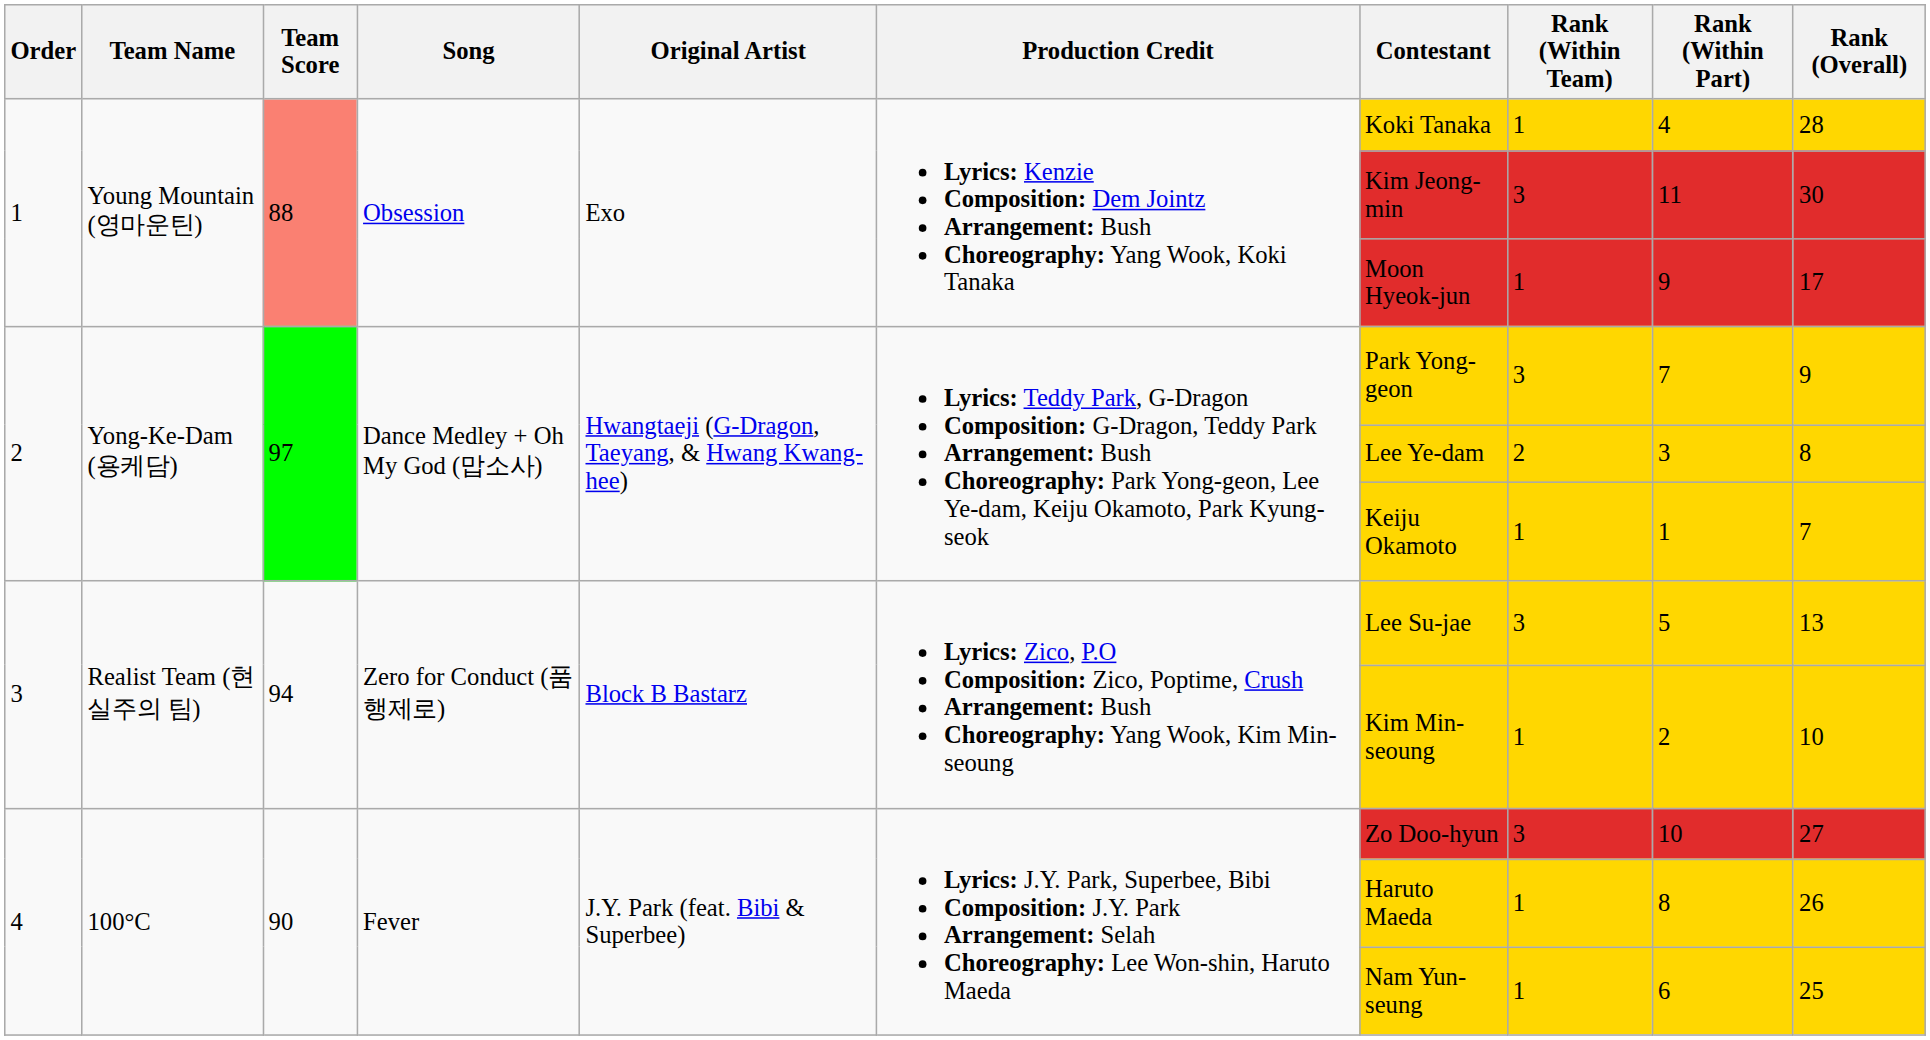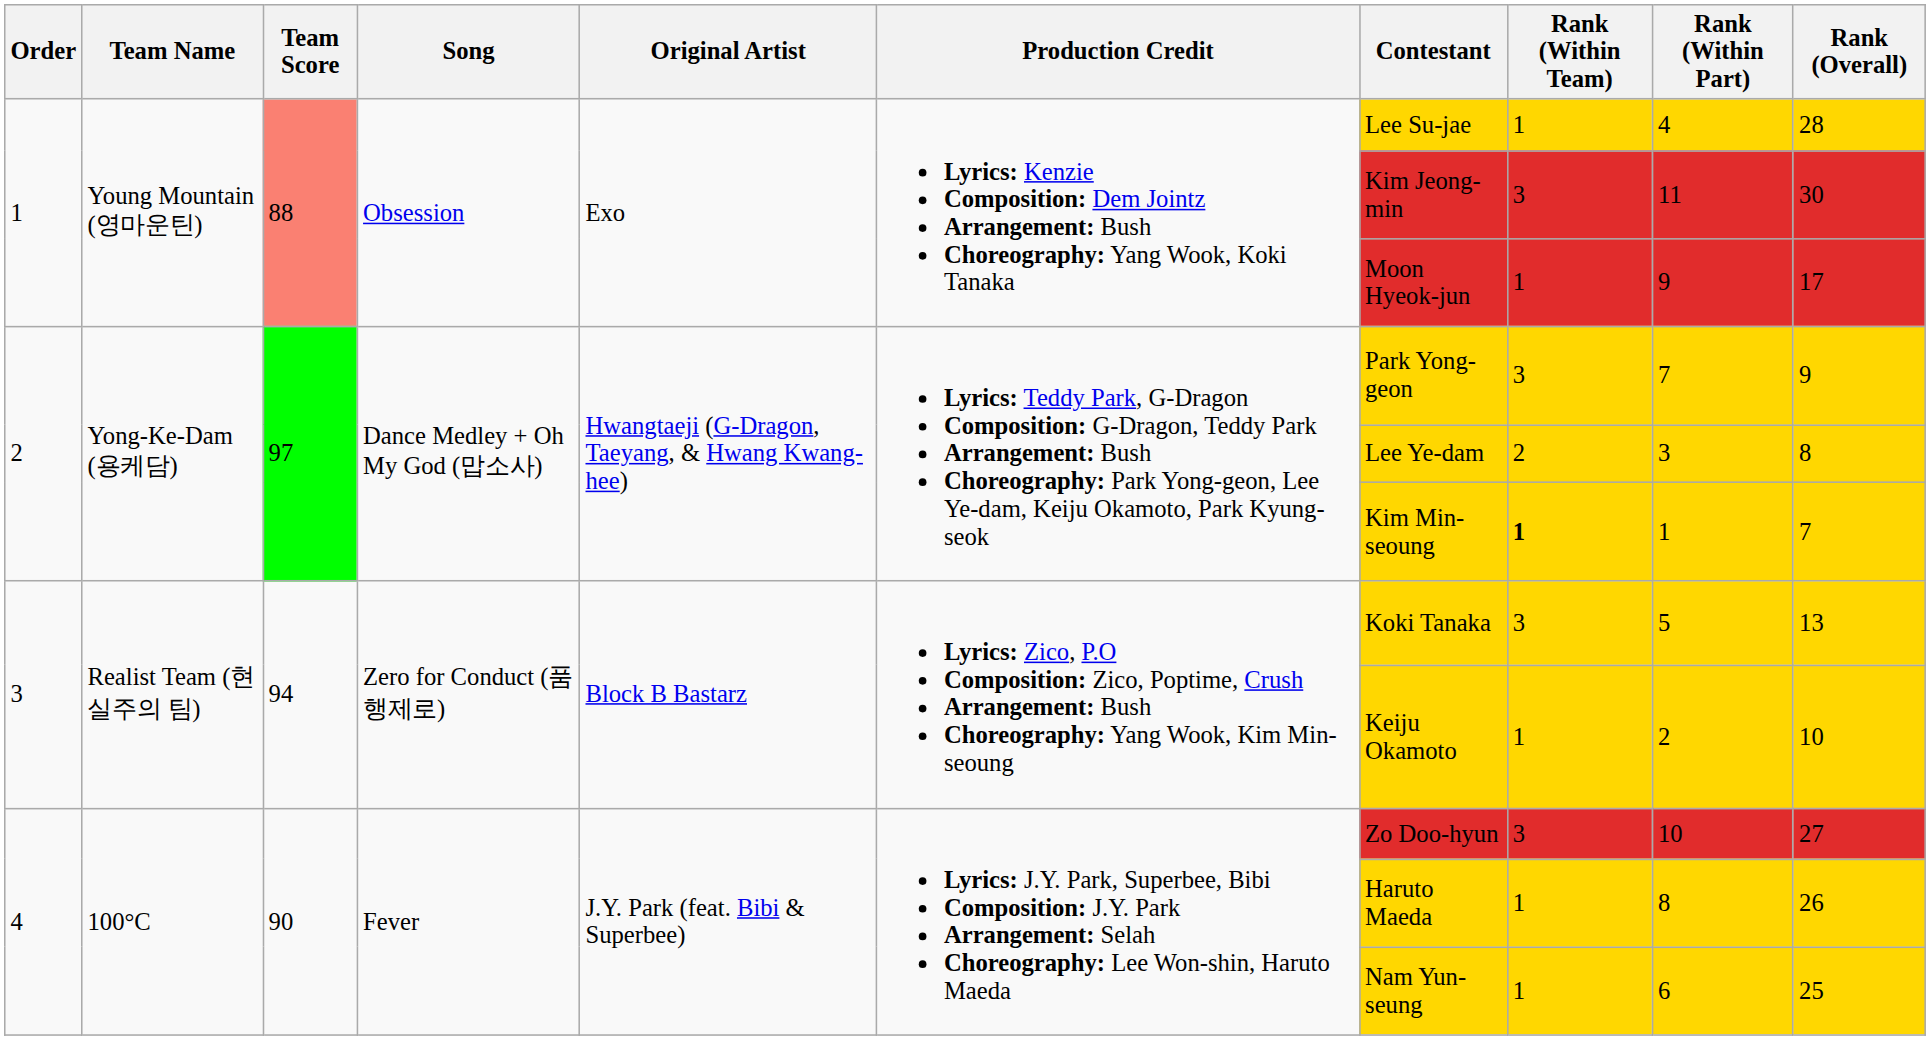(1428, 124) Koki Tanaka -> (1418, 124) Lee Su-jae
(1411, 531) Keiju Okamoto -> (1415, 531) Kim Min-seoung
(1519, 531) normal -> (1519, 531) bold
(1418, 622) Lee Su-jae -> (1428, 622) Koki Tanaka
(1415, 735) Kim Min-seoung -> (1411, 735) Keiju Okamoto
